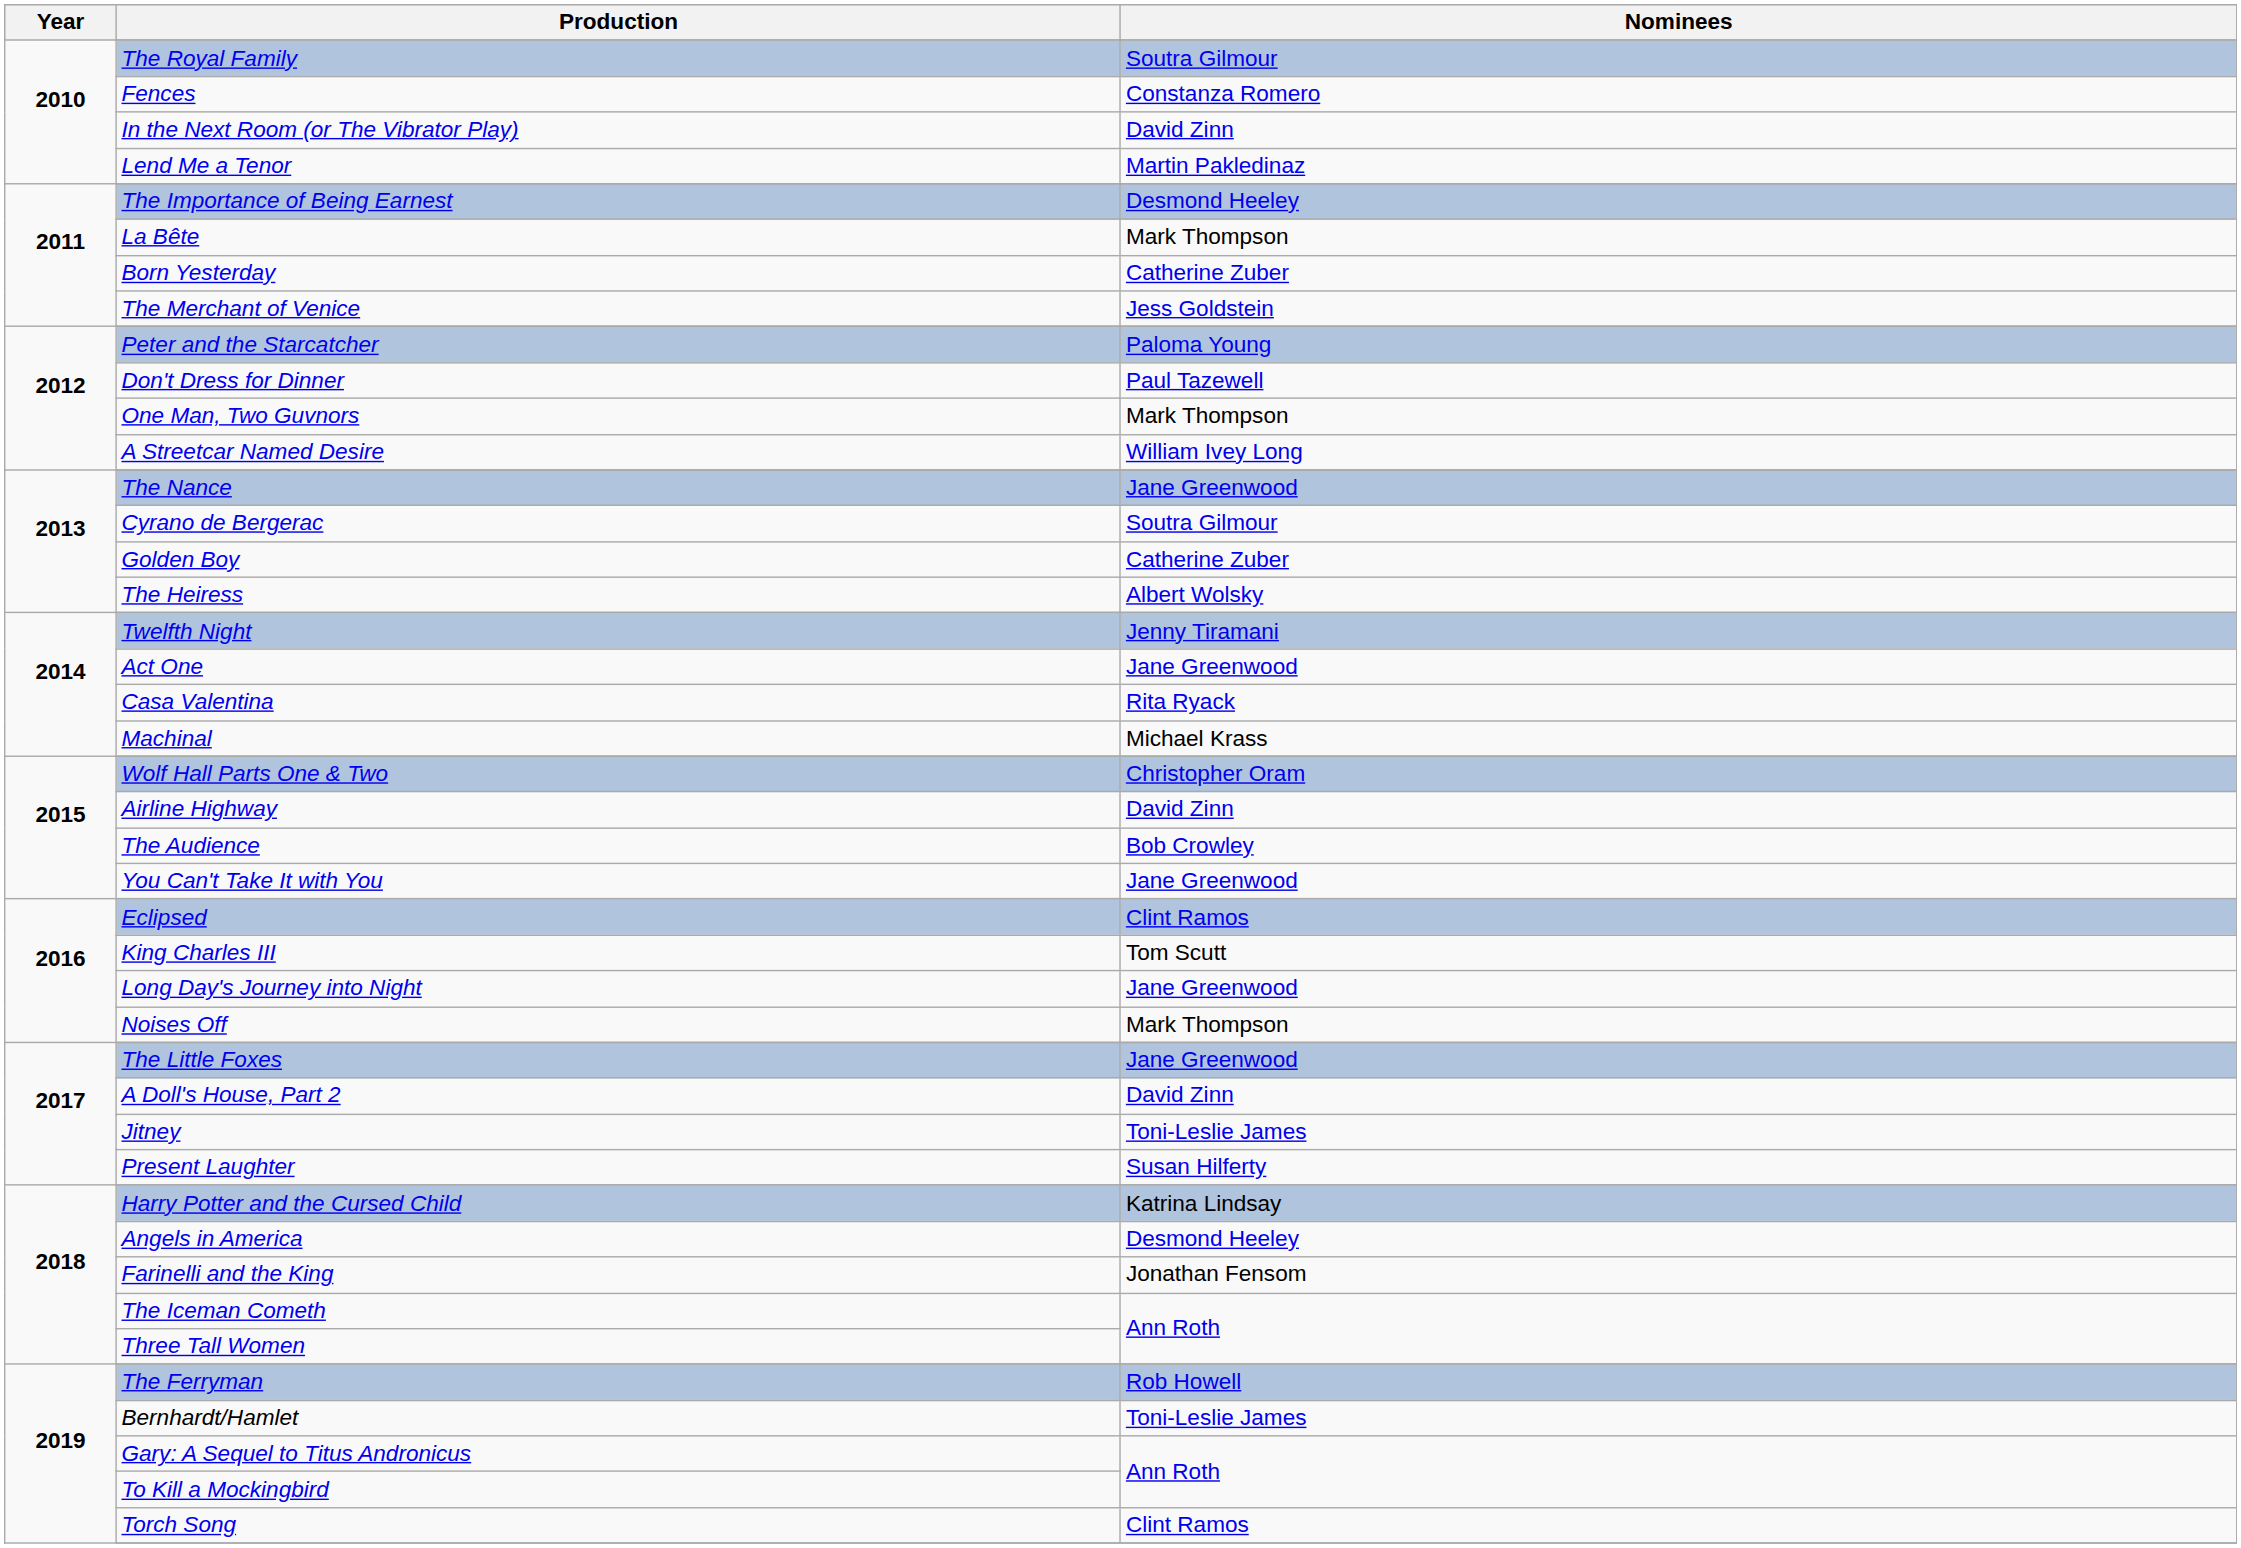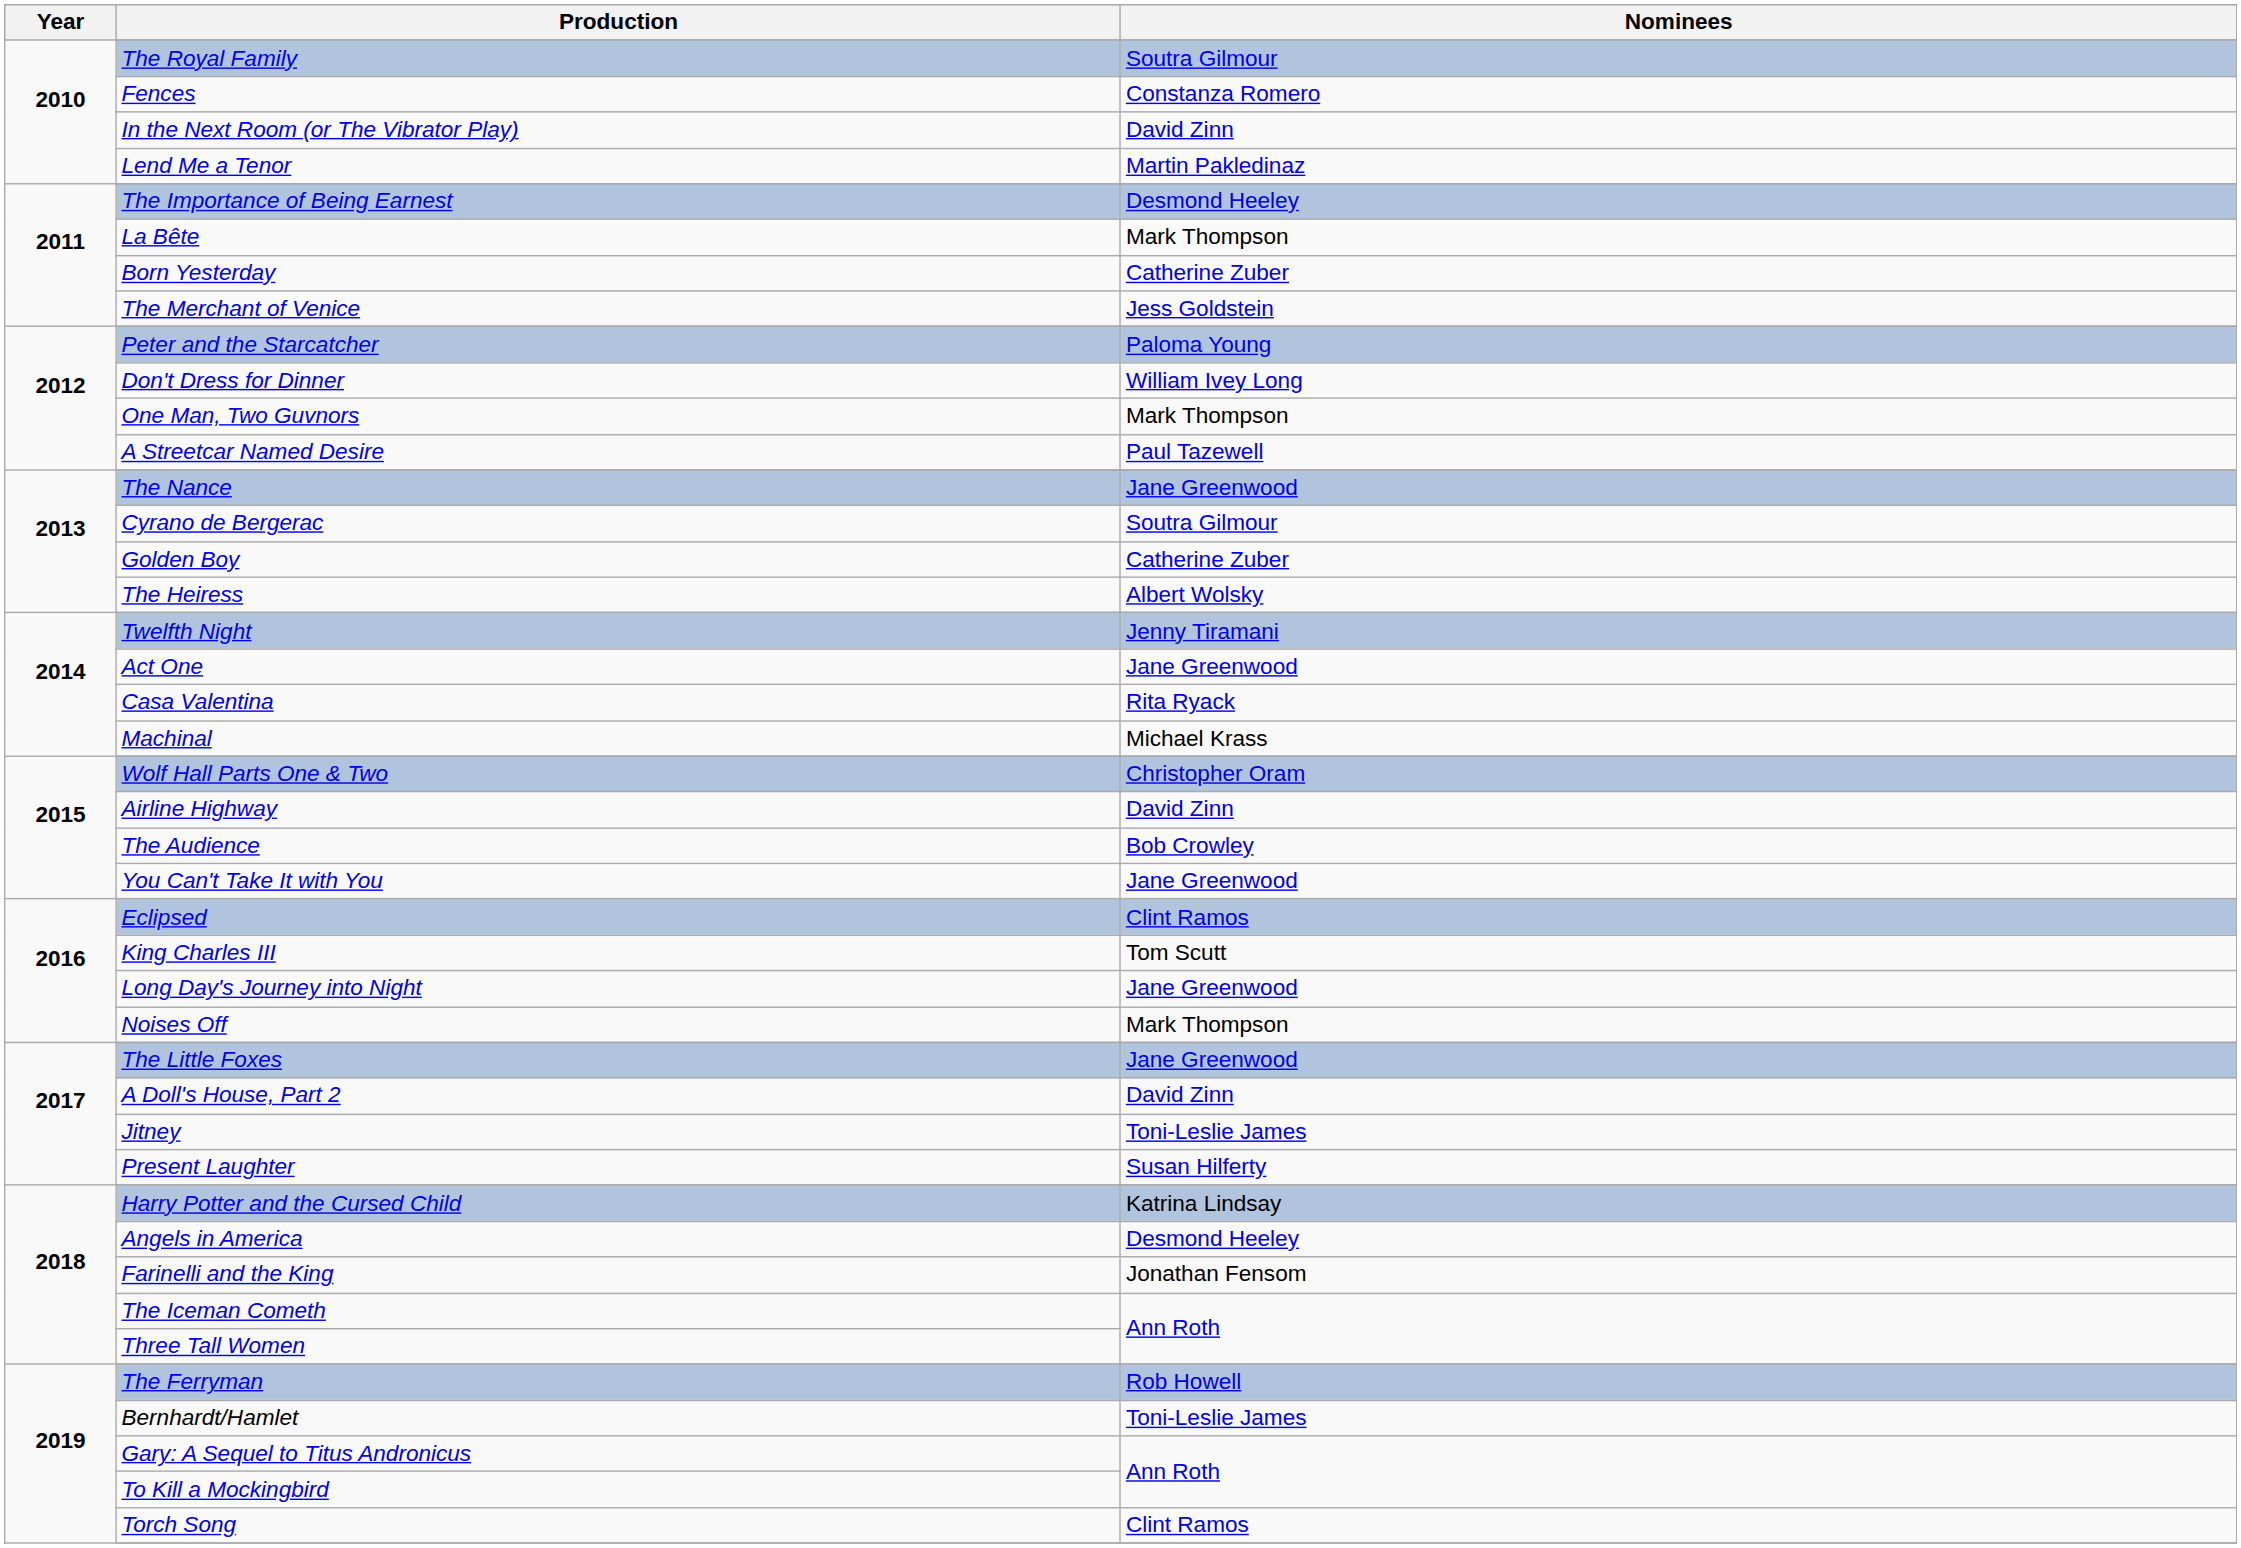(1195, 380) Paul Tazewell -> (1214, 380) William Ivey Long
(1214, 451) William Ivey Long -> (1195, 451) Paul Tazewell
